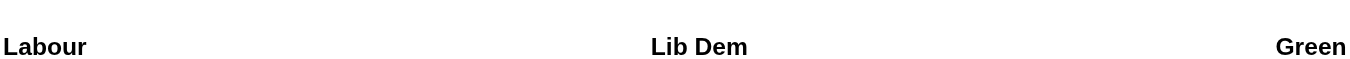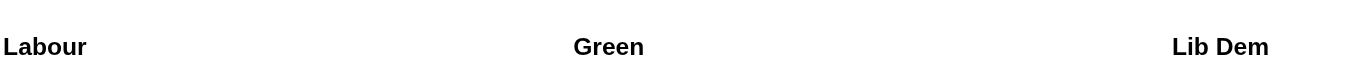columns swapped: (1311, 13) <-> (699, 13)
